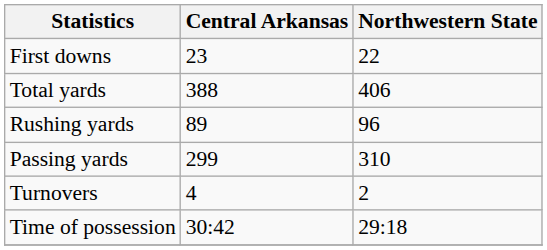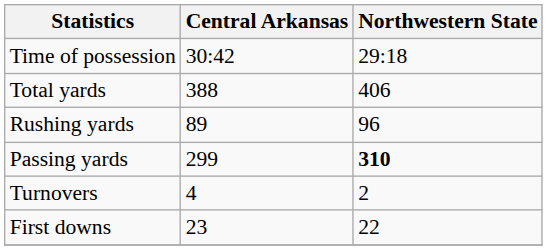rows swapped: (60, 55) <-> (93, 227)
(374, 158) normal -> (374, 158) bold
